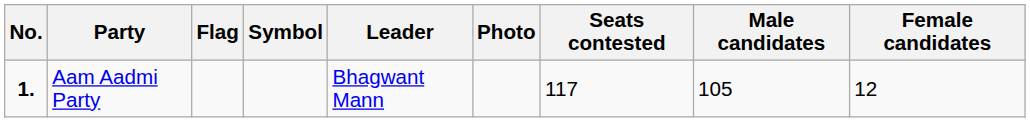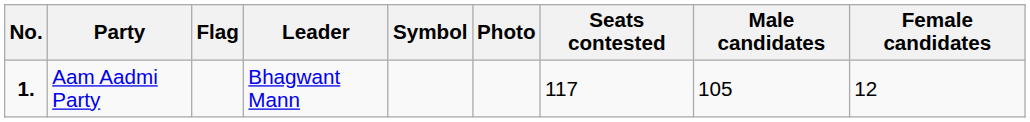columns swapped: (286, 32) <-> (400, 32)
